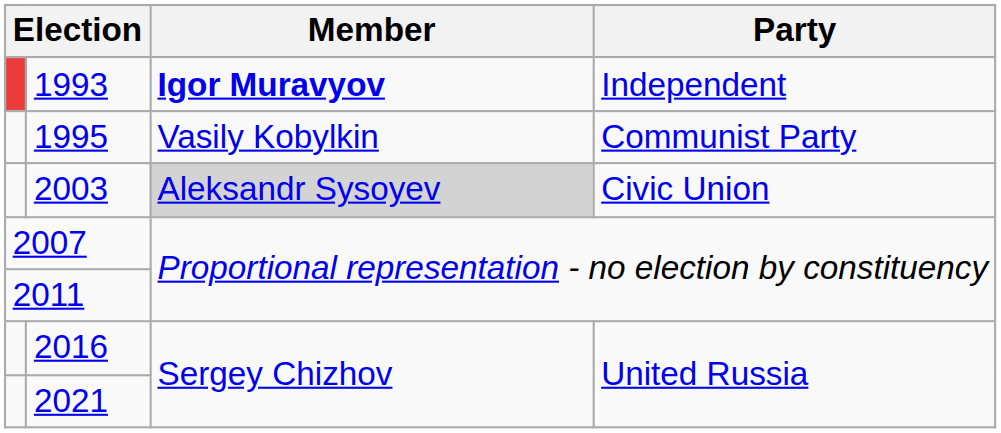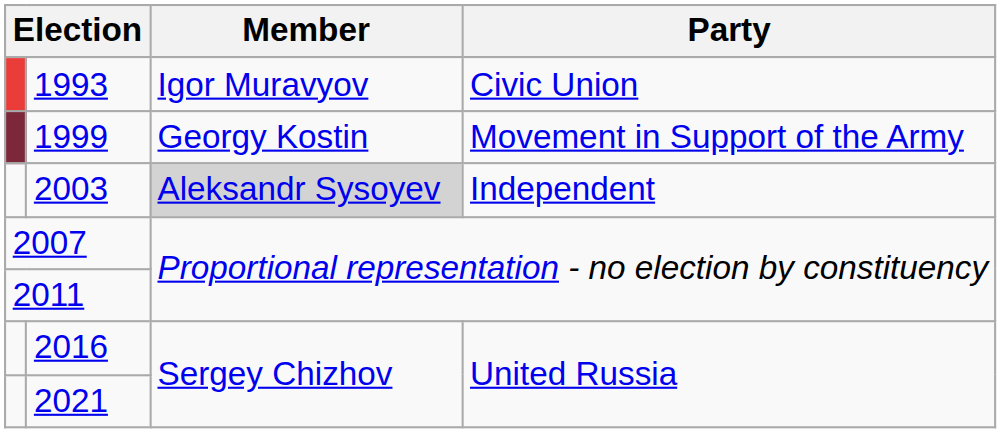(271, 83) bold -> (263, 83) normal
(694, 83) Independent -> (554, 83) Civic Union
- row: (71, 136)
+ row: (71, 136)
(685, 189) Civic Union -> (563, 189) Independent
